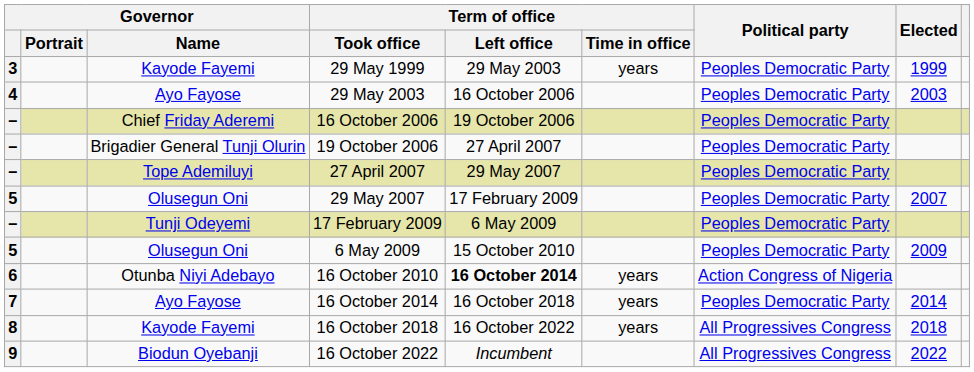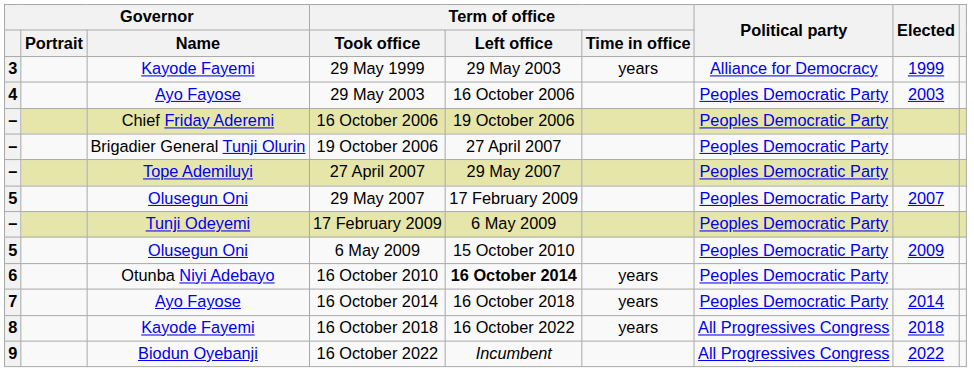(795, 69) Peoples Democratic Party -> (794, 69) Alliance for Democracy
(795, 276) Action Congress of Nigeria -> (794, 276) Peoples Democratic Party
